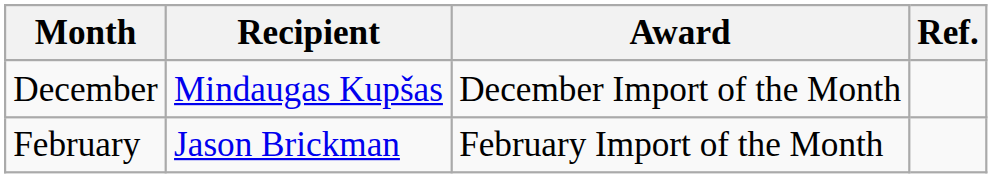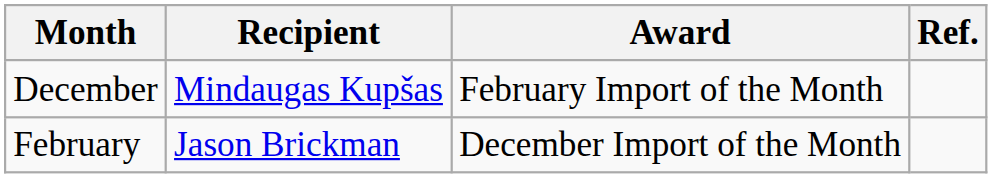(680, 88) December Import of the Month -> (671, 88) February Import of the Month
(671, 144) February Import of the Month -> (680, 144) December Import of the Month
